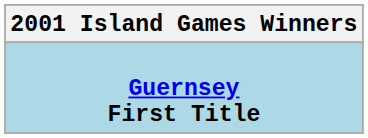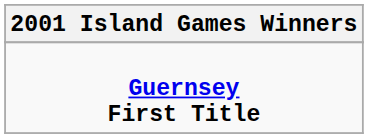(184, 102) lightblue background -> (184, 102) no background
